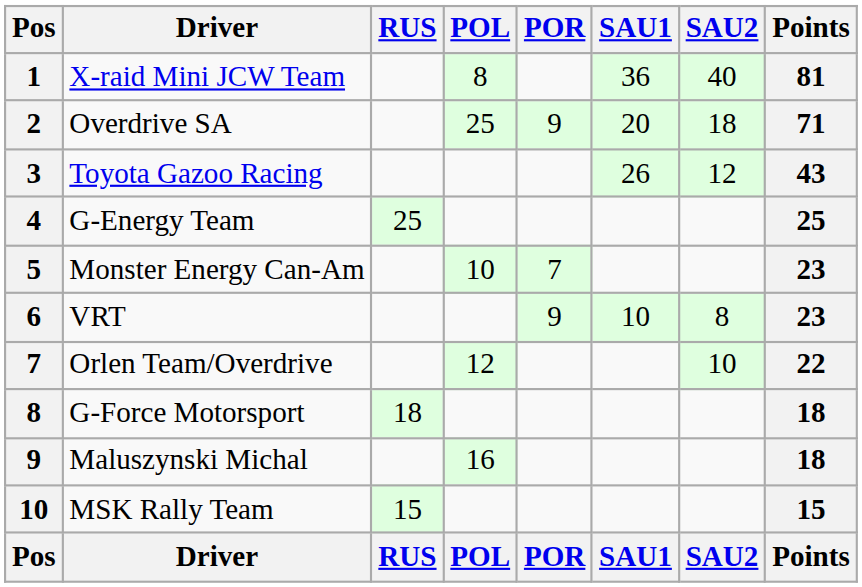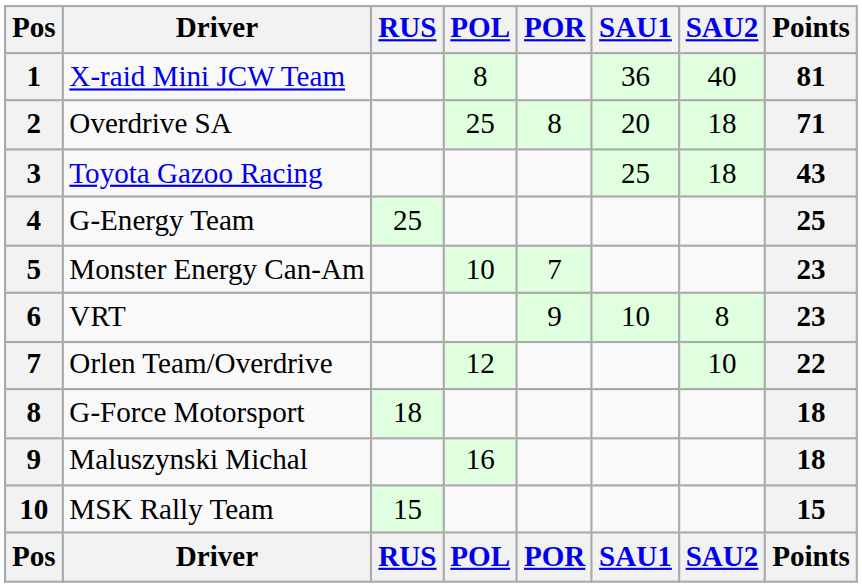(555, 124) 9 -> (555, 124) 8
(636, 172) 26 -> (636, 172) 25
(722, 172) 12 -> (722, 172) 18
